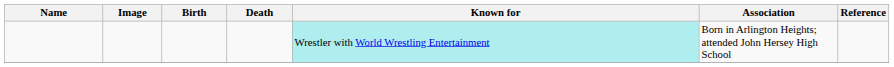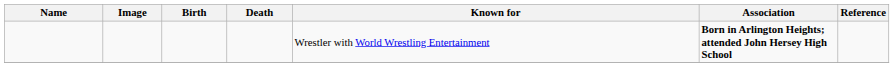(392, 42) paleturquoise background -> (392, 42) no background
(760, 42) normal -> (764, 42) bold
